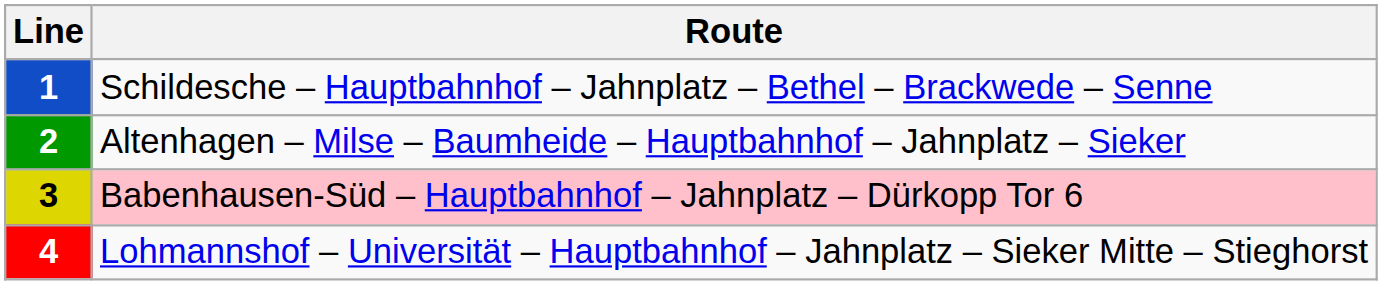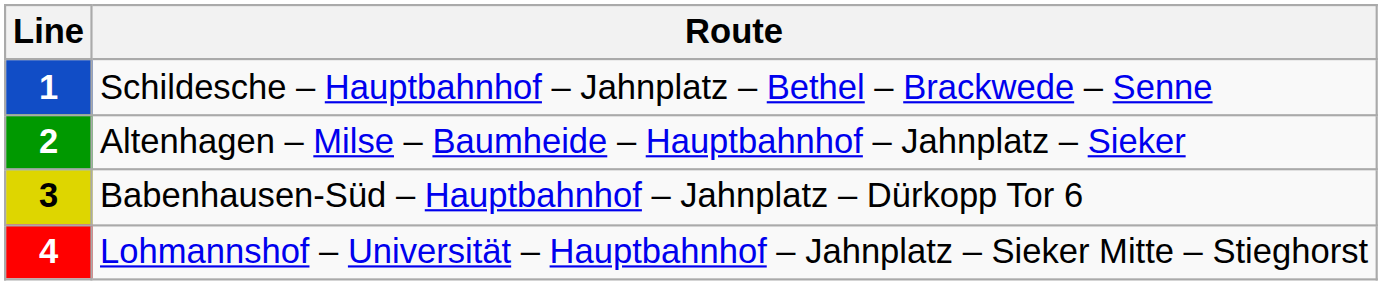(592, 196) pink background -> (592, 196) no background
